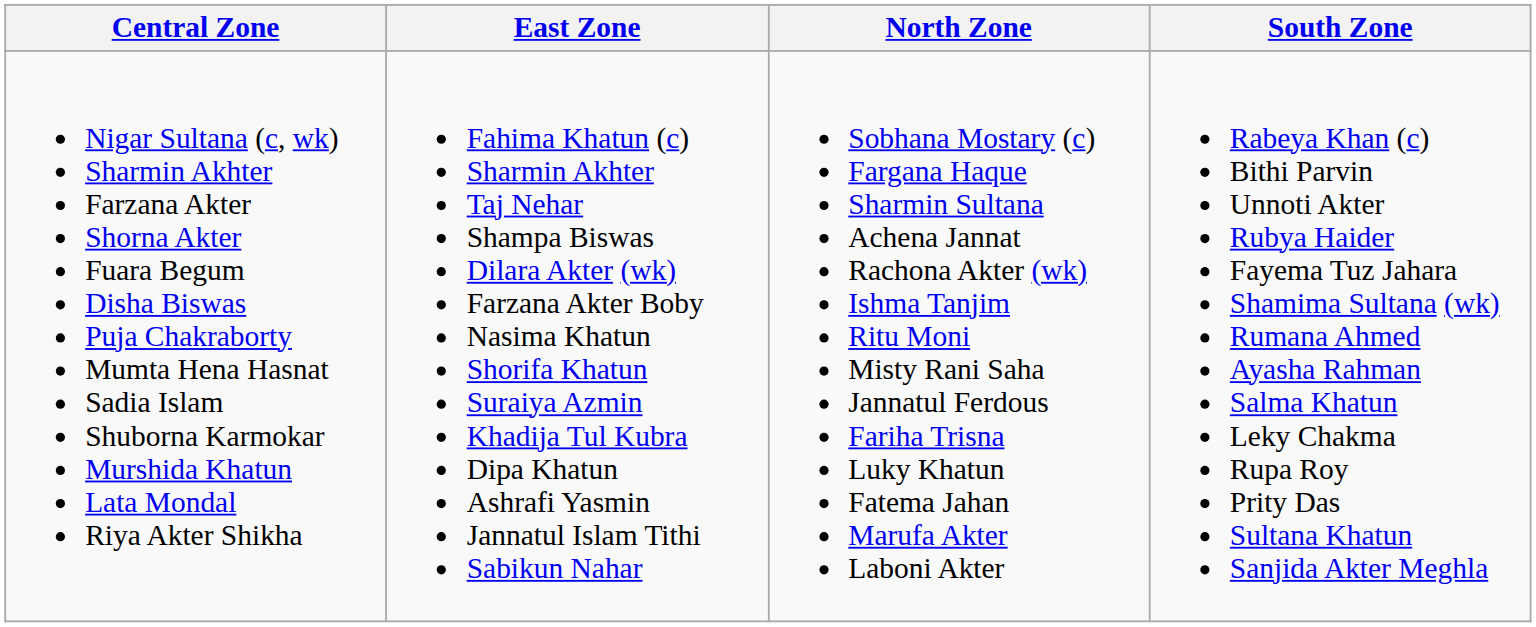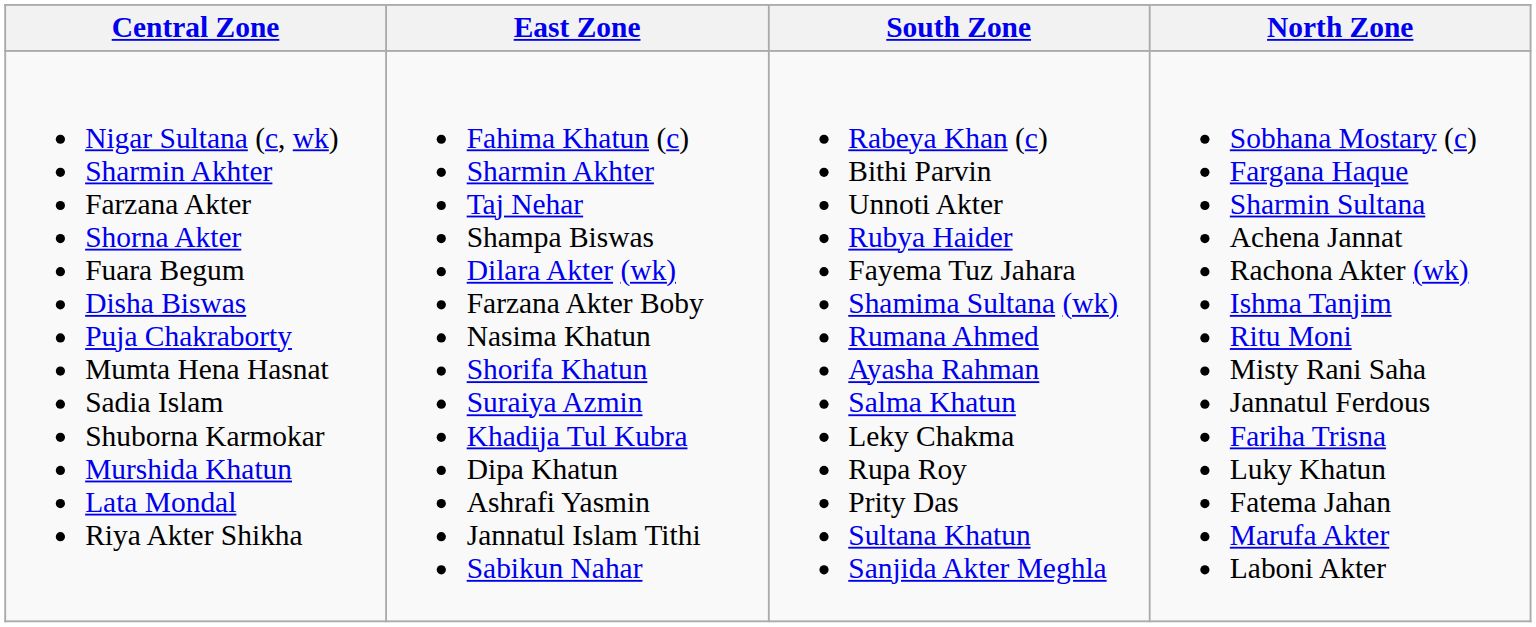columns swapped: (959, 27) <-> (1340, 27)
